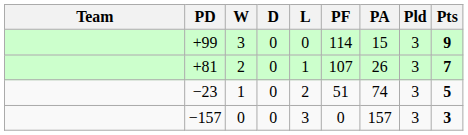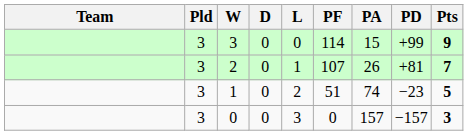columns swapped: (415, 17) <-> (205, 17)
